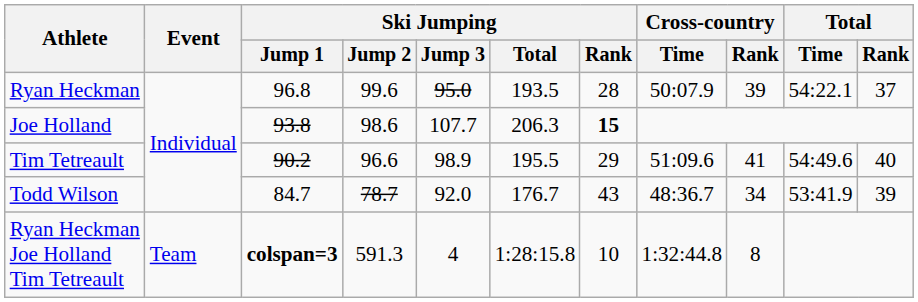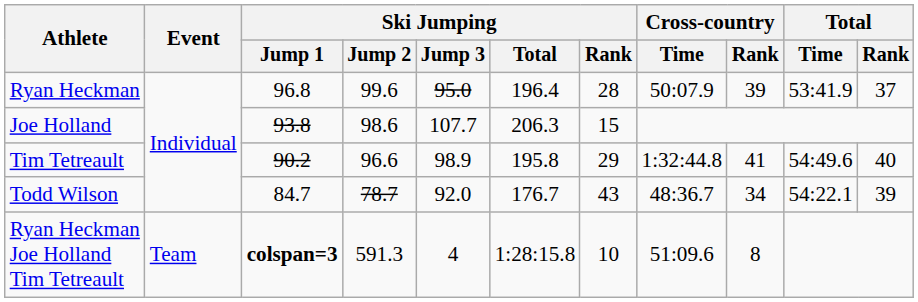(535, 90) 193.5 -> (535, 90) 196.4
(820, 90) 54:22.1 -> (820, 90) 53:41.9
(608, 125) bold -> (608, 125) normal
(535, 160) 195.5 -> (535, 160) 195.8
(682, 160) 51:09.6 -> (682, 160) 1:32:44.8
(820, 195) 53:41.9 -> (820, 195) 54:22.1
(682, 254) 1:32:44.8 -> (682, 254) 51:09.6
